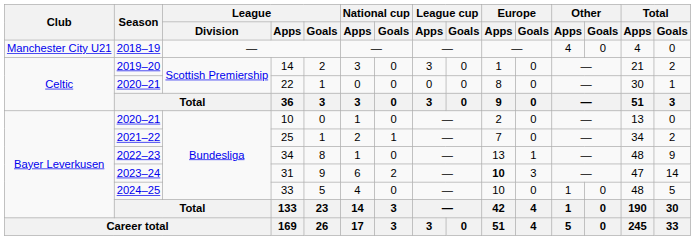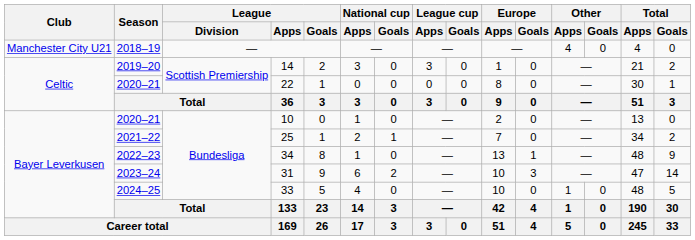(499, 173) bold -> (499, 173) normal
